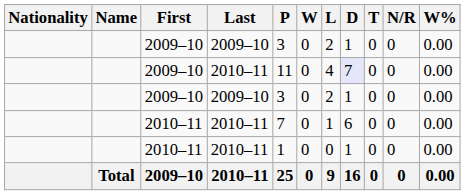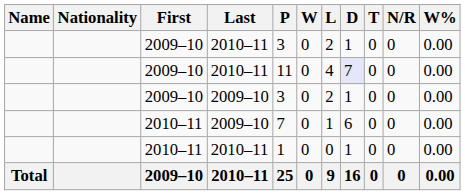columns swapped: (116, 17) <-> (48, 17)
(240, 44) 2009–10 -> (240, 44) 2010–11
(240, 123) 2010–11 -> (240, 123) 2009–10
